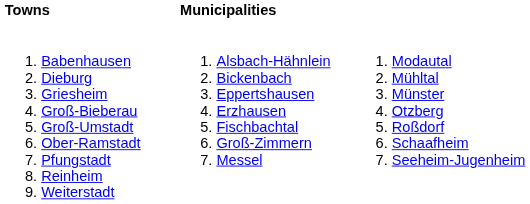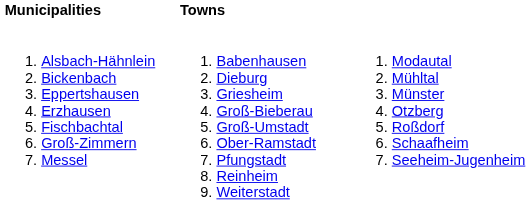columns swapped: (27, 10) <-> (228, 10)
